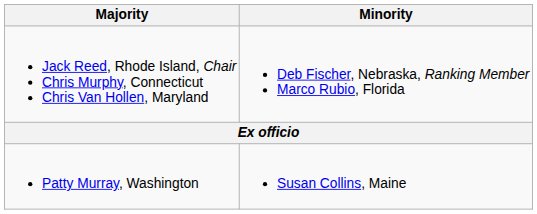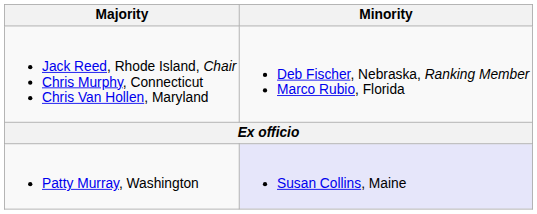(386, 184) no background -> (386, 184) lavender background
